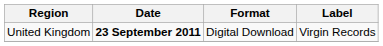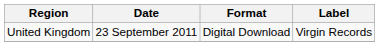(148, 32) bold -> (146, 32) normal
